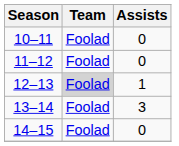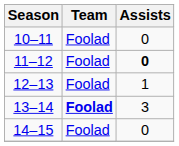(142, 61) normal -> (145, 61) bold
(88, 84) lightgrey background -> (88, 84) no background
(88, 107) normal -> (89, 107) bold
